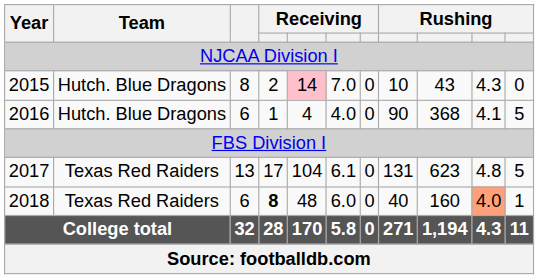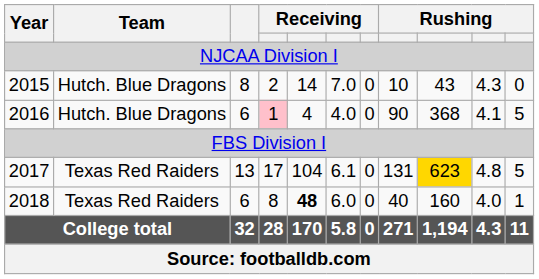(307, 85) pink background -> (307, 85) no background
(273, 114) no background -> (273, 114) pink background
(445, 172) no background -> (445, 172) gold background
(273, 200) bold -> (273, 200) normal
(307, 200) normal -> (307, 200) bold
(489, 200) lightsalmon background -> (489, 200) no background
